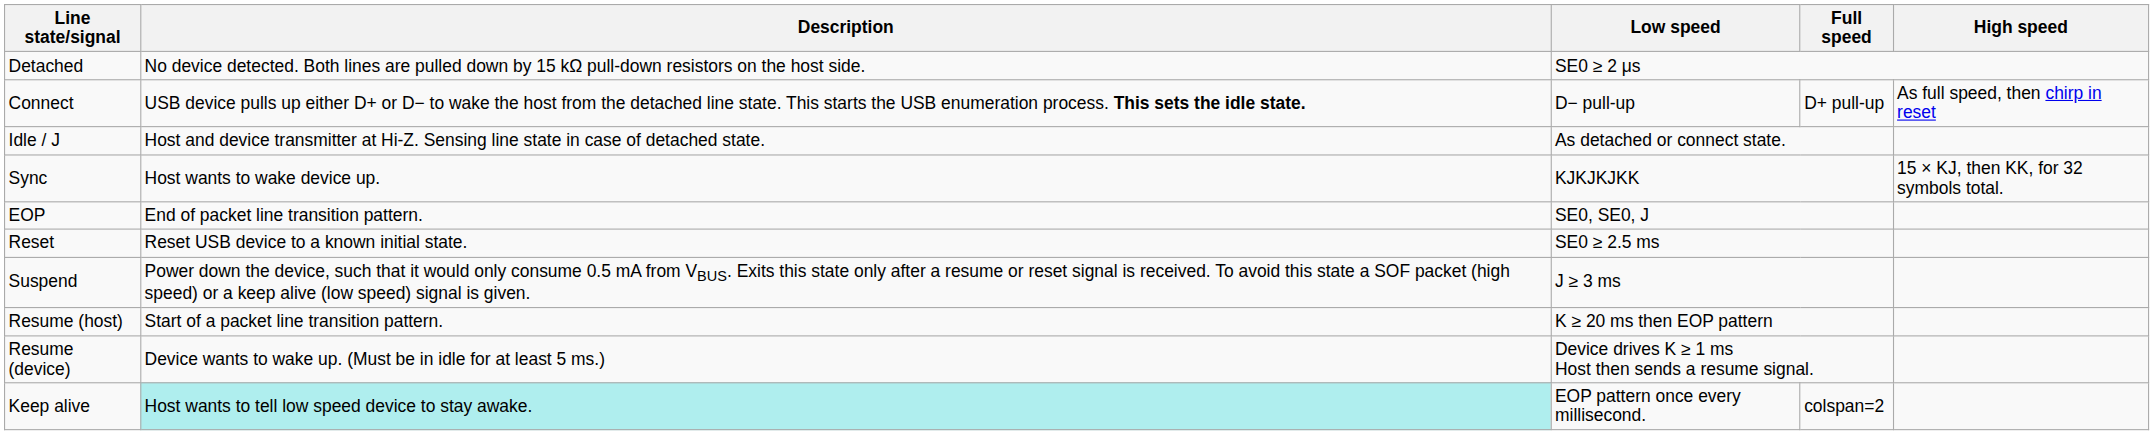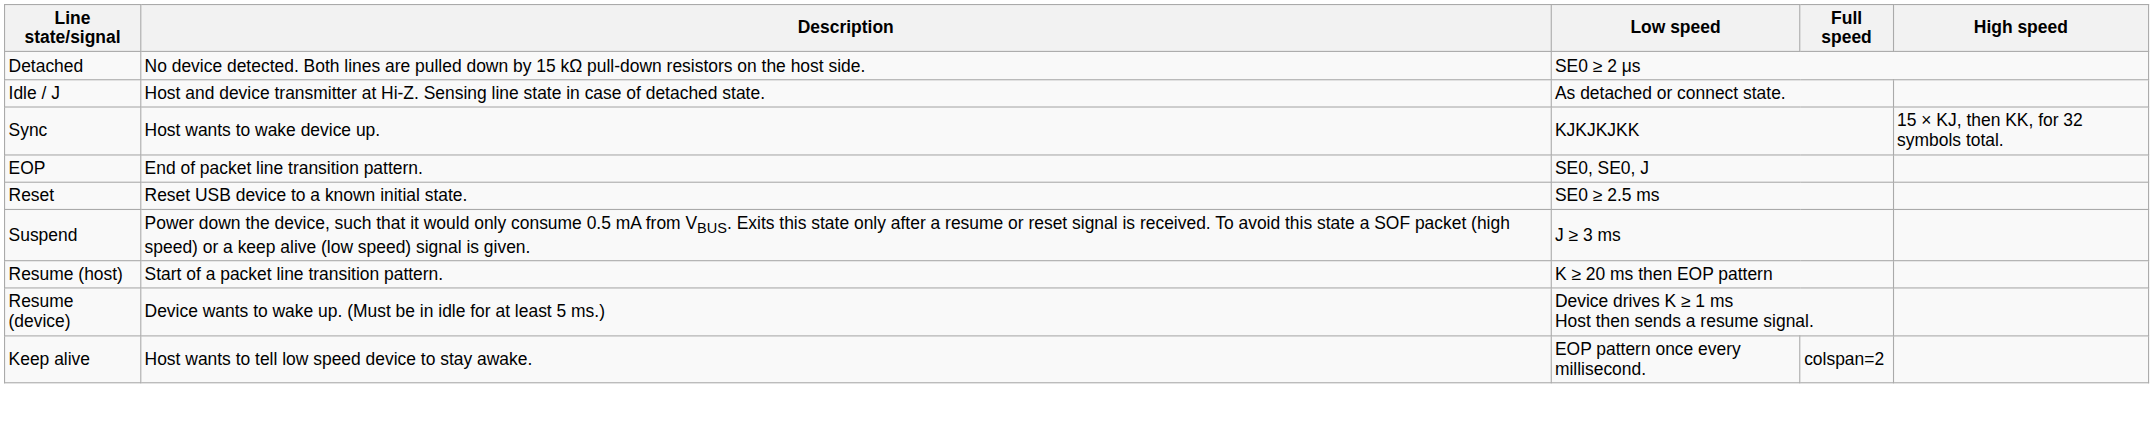- row: (41, 103)
(338, 406) paleturquoise background -> (338, 359) no background
